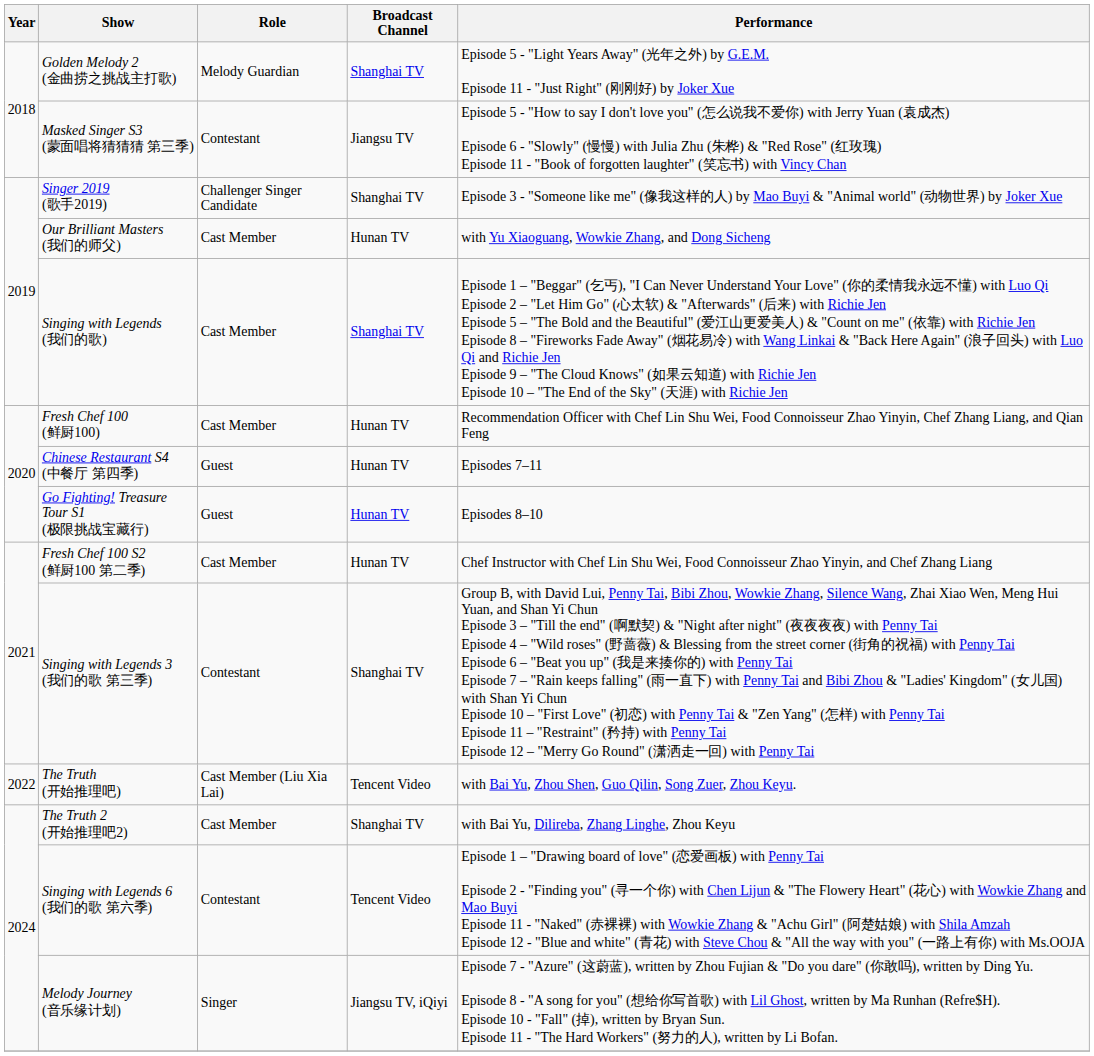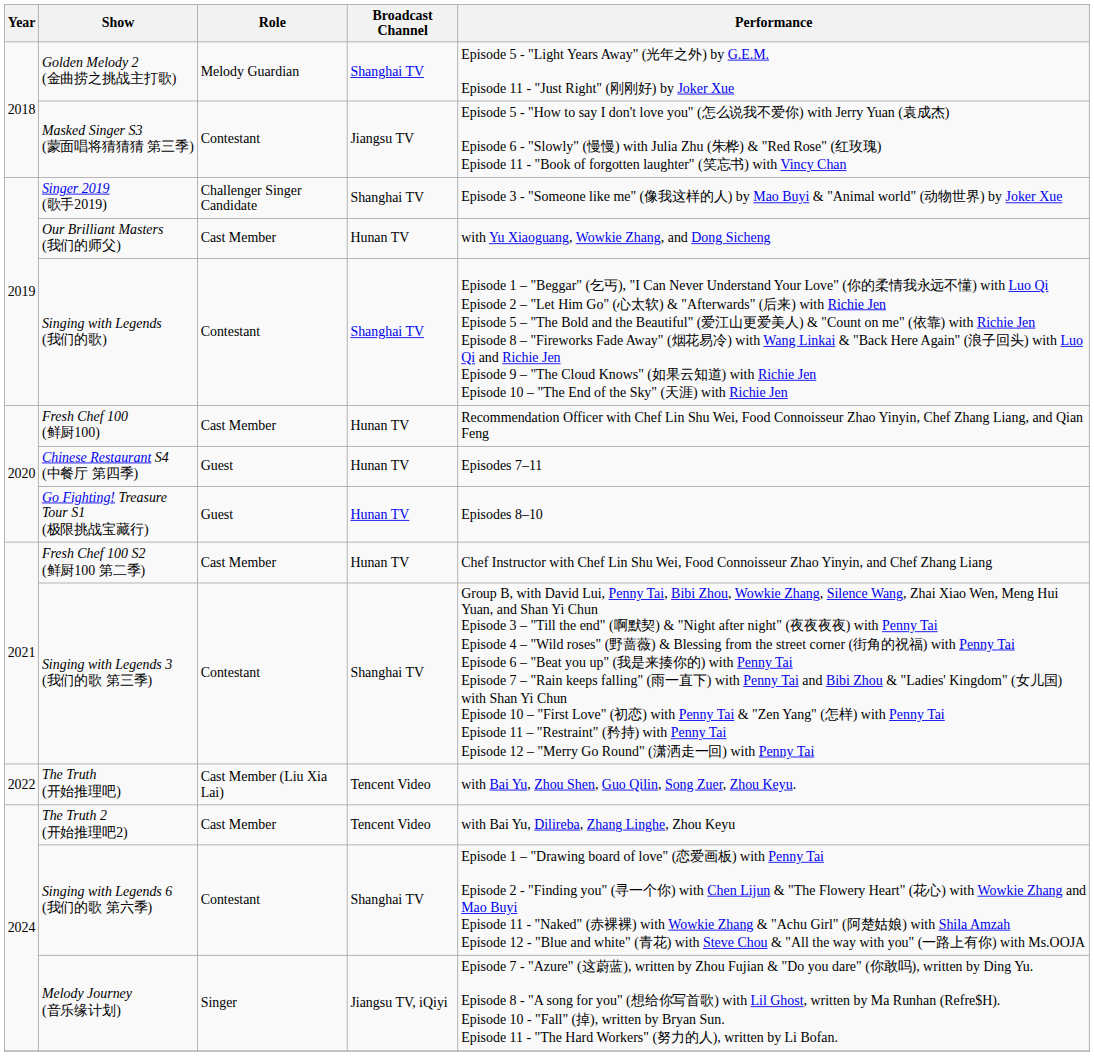(238, 332) Cast Member -> (230, 332) Contestant
(387, 824) Shanghai TV -> (391, 824) Tencent Video
(391, 900) Tencent Video -> (387, 900) Shanghai TV
